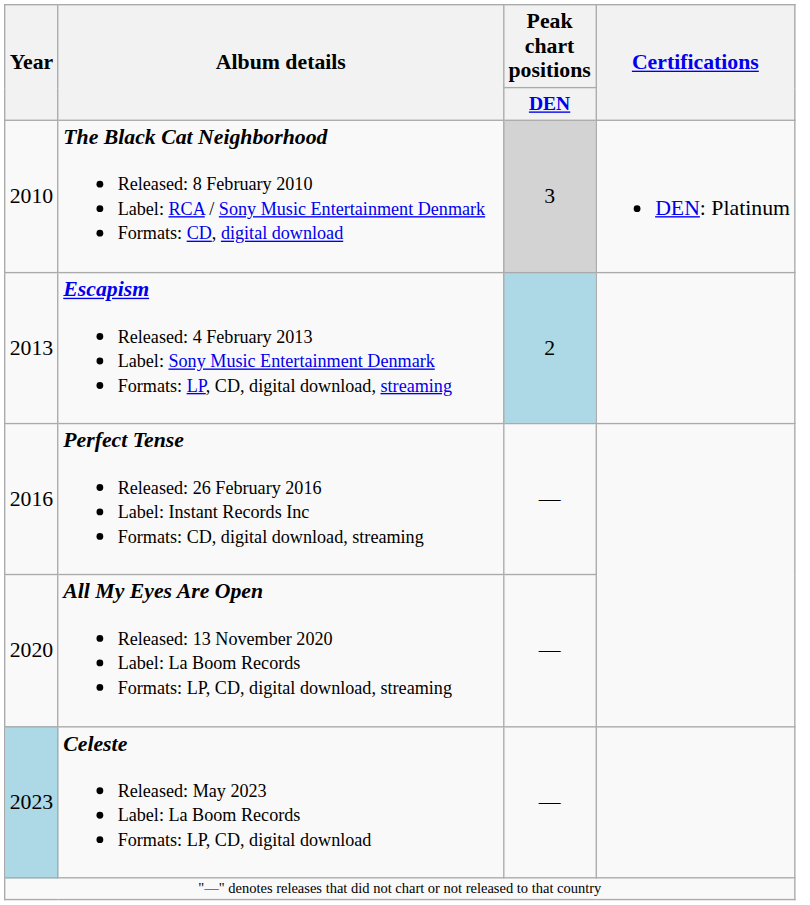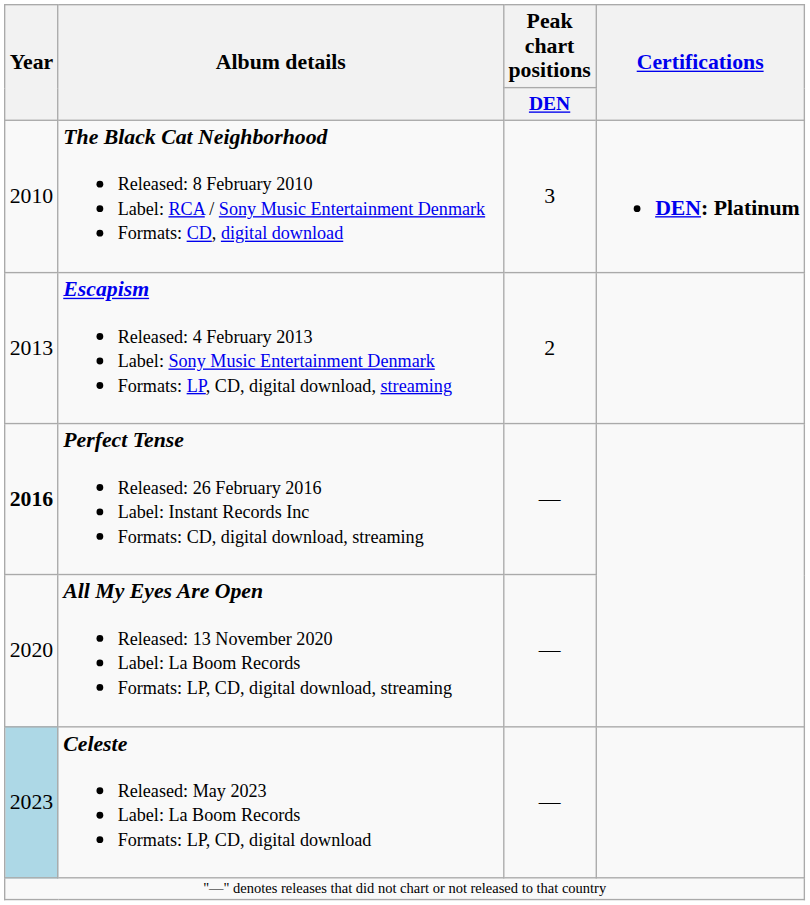(550, 196) lightgrey background -> (550, 196) no background
(695, 208) normal -> (700, 208) bold
(550, 347) lightblue background -> (550, 347) no background
(31, 498) normal -> (31, 498) bold
